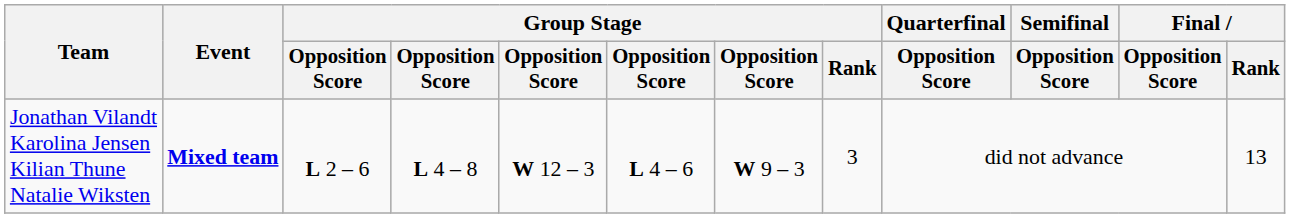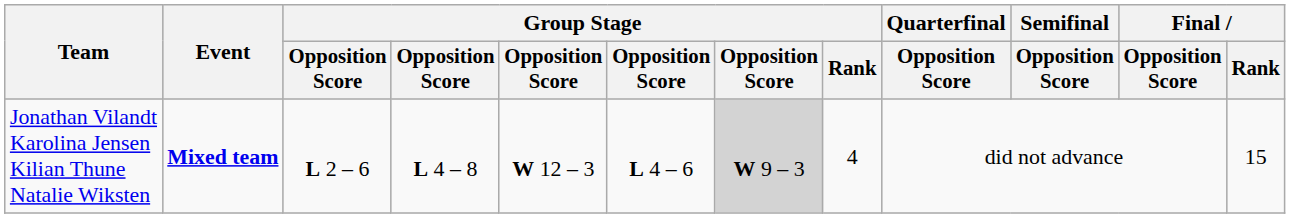(769, 169) no background -> (769, 169) lightgrey background
(852, 156) 3 -> (852, 156) 4
(1256, 156) 13 -> (1256, 156) 15
